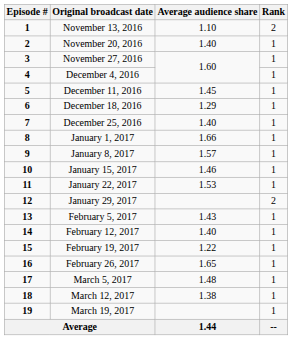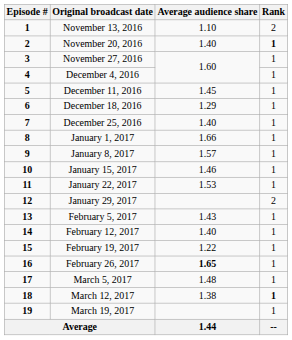(274, 43) normal -> (274, 43) bold
(207, 264) normal -> (207, 264) bold
(274, 295) normal -> (274, 295) bold
